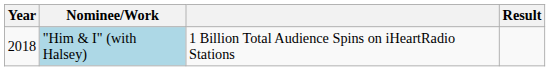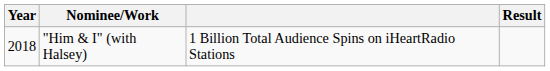(90, 46) lightblue background -> (90, 46) no background
